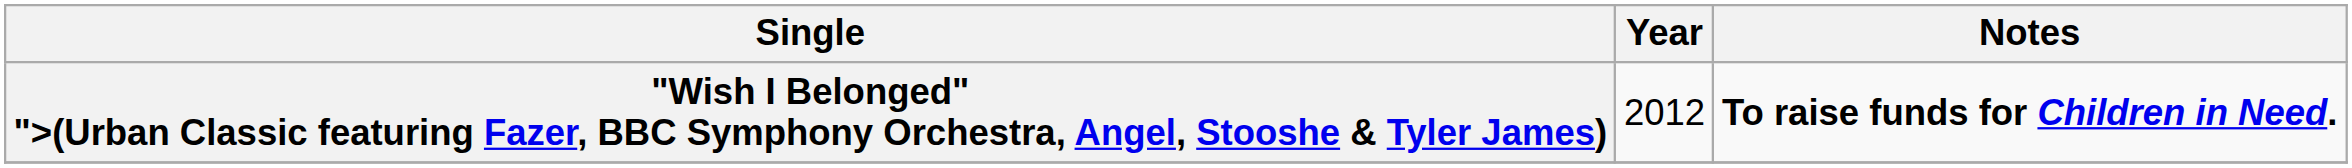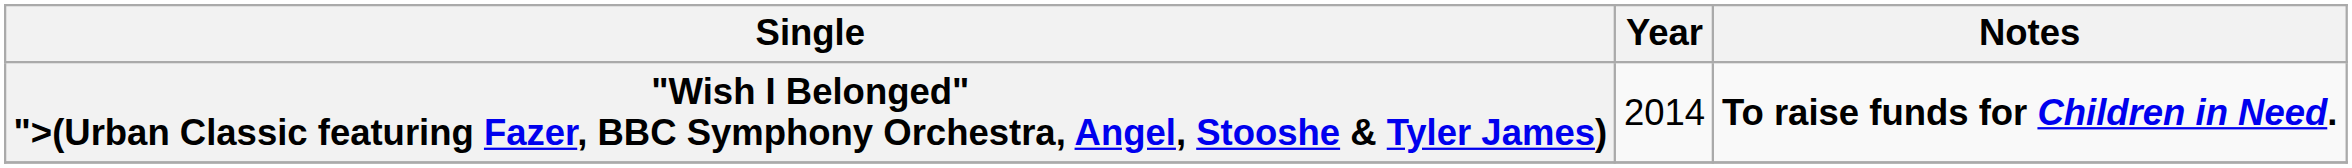(1665, 111) 2012 -> (1665, 111) 2014
